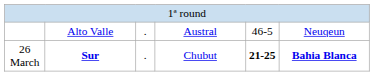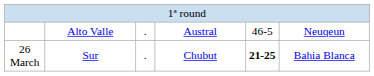(90, 55) bold -> (90, 55) normal
(324, 55) bold -> (324, 55) normal
